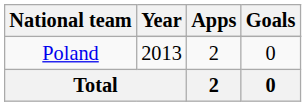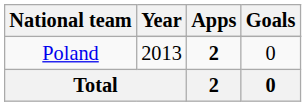(214, 52) normal -> (214, 52) bold
